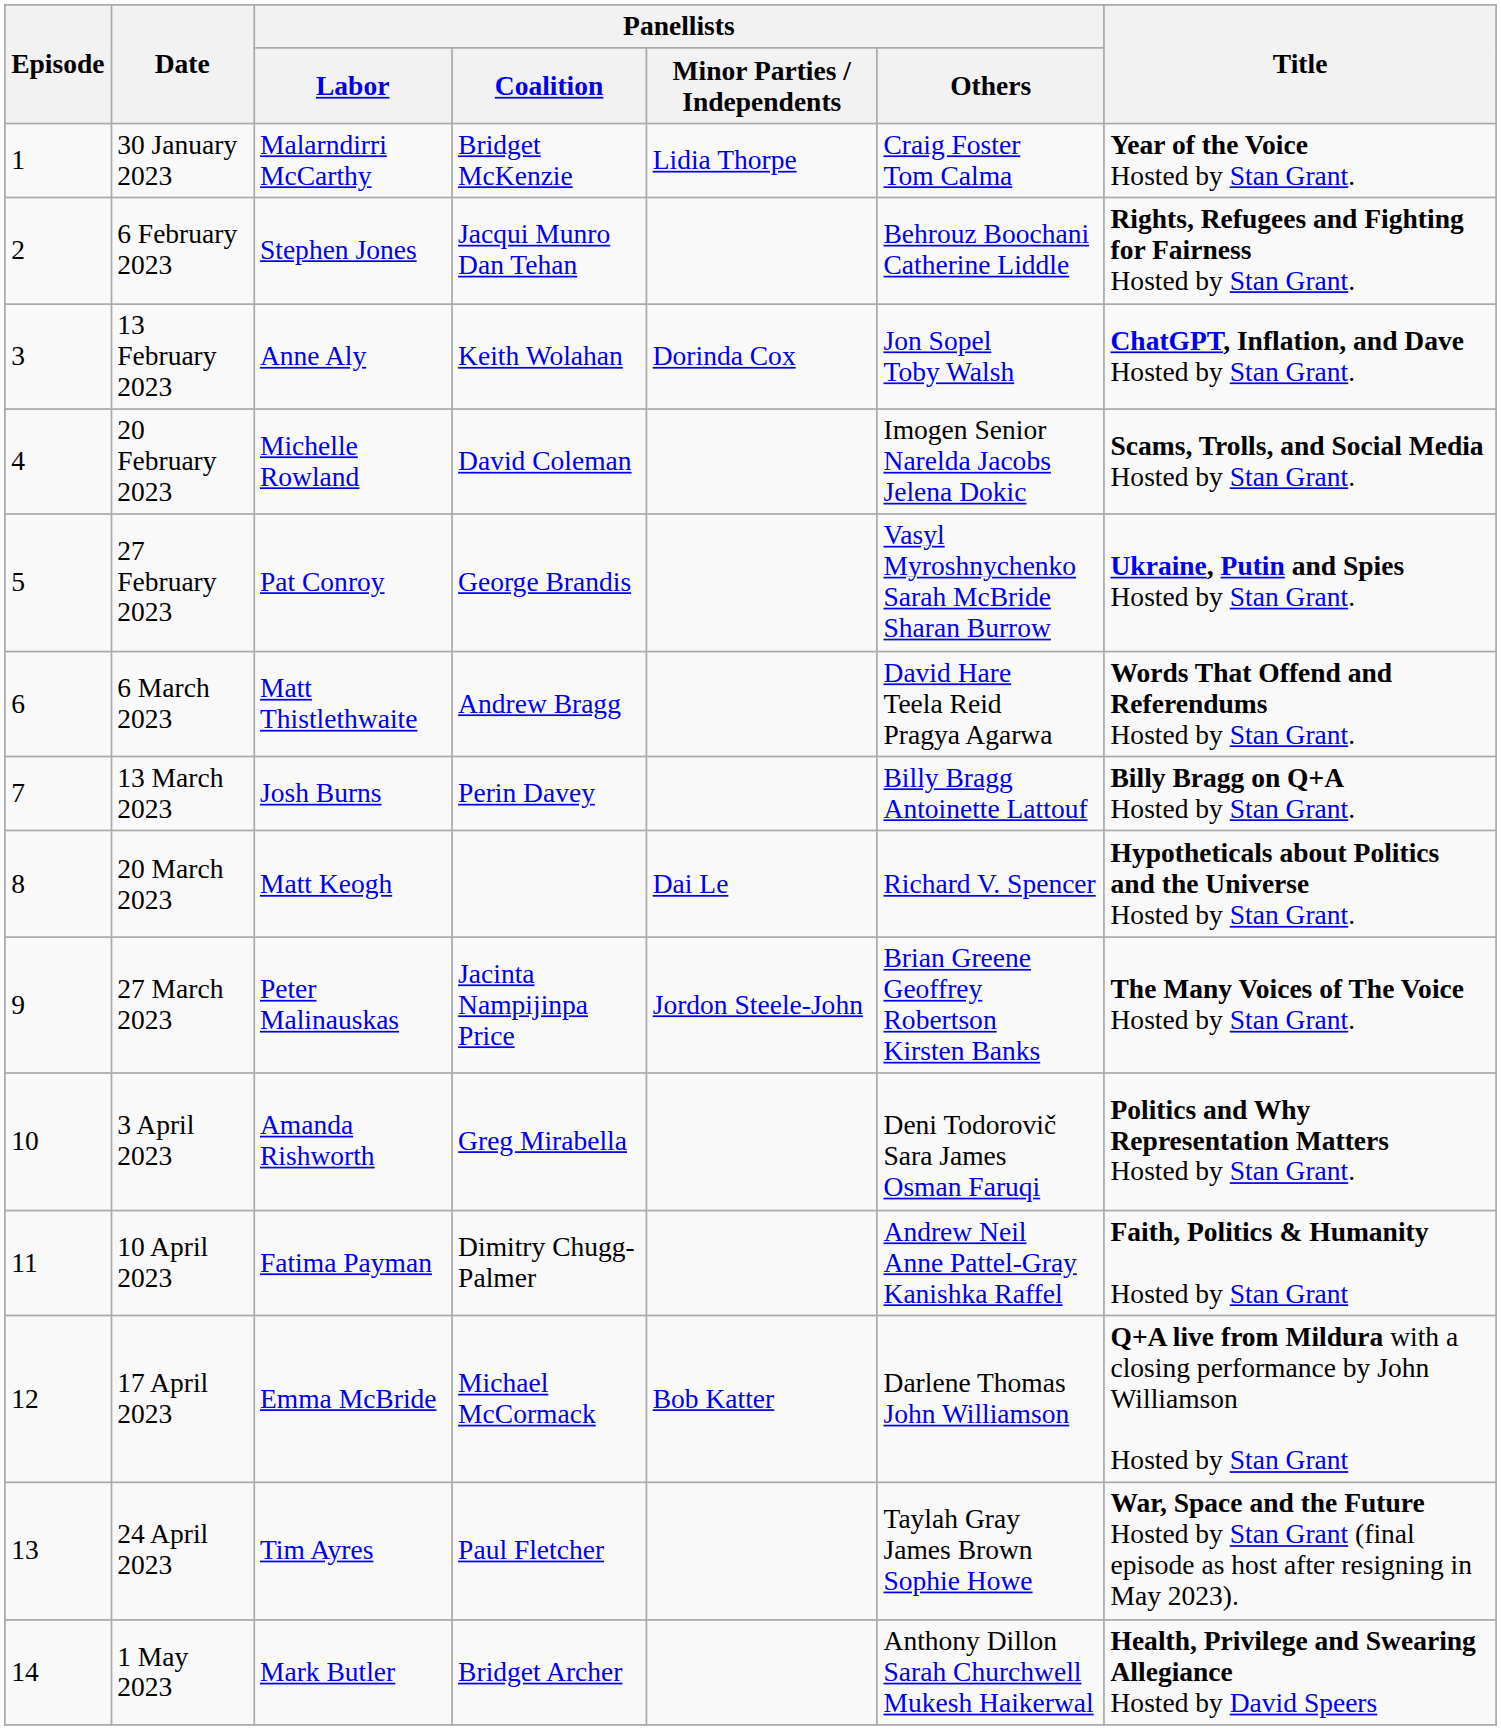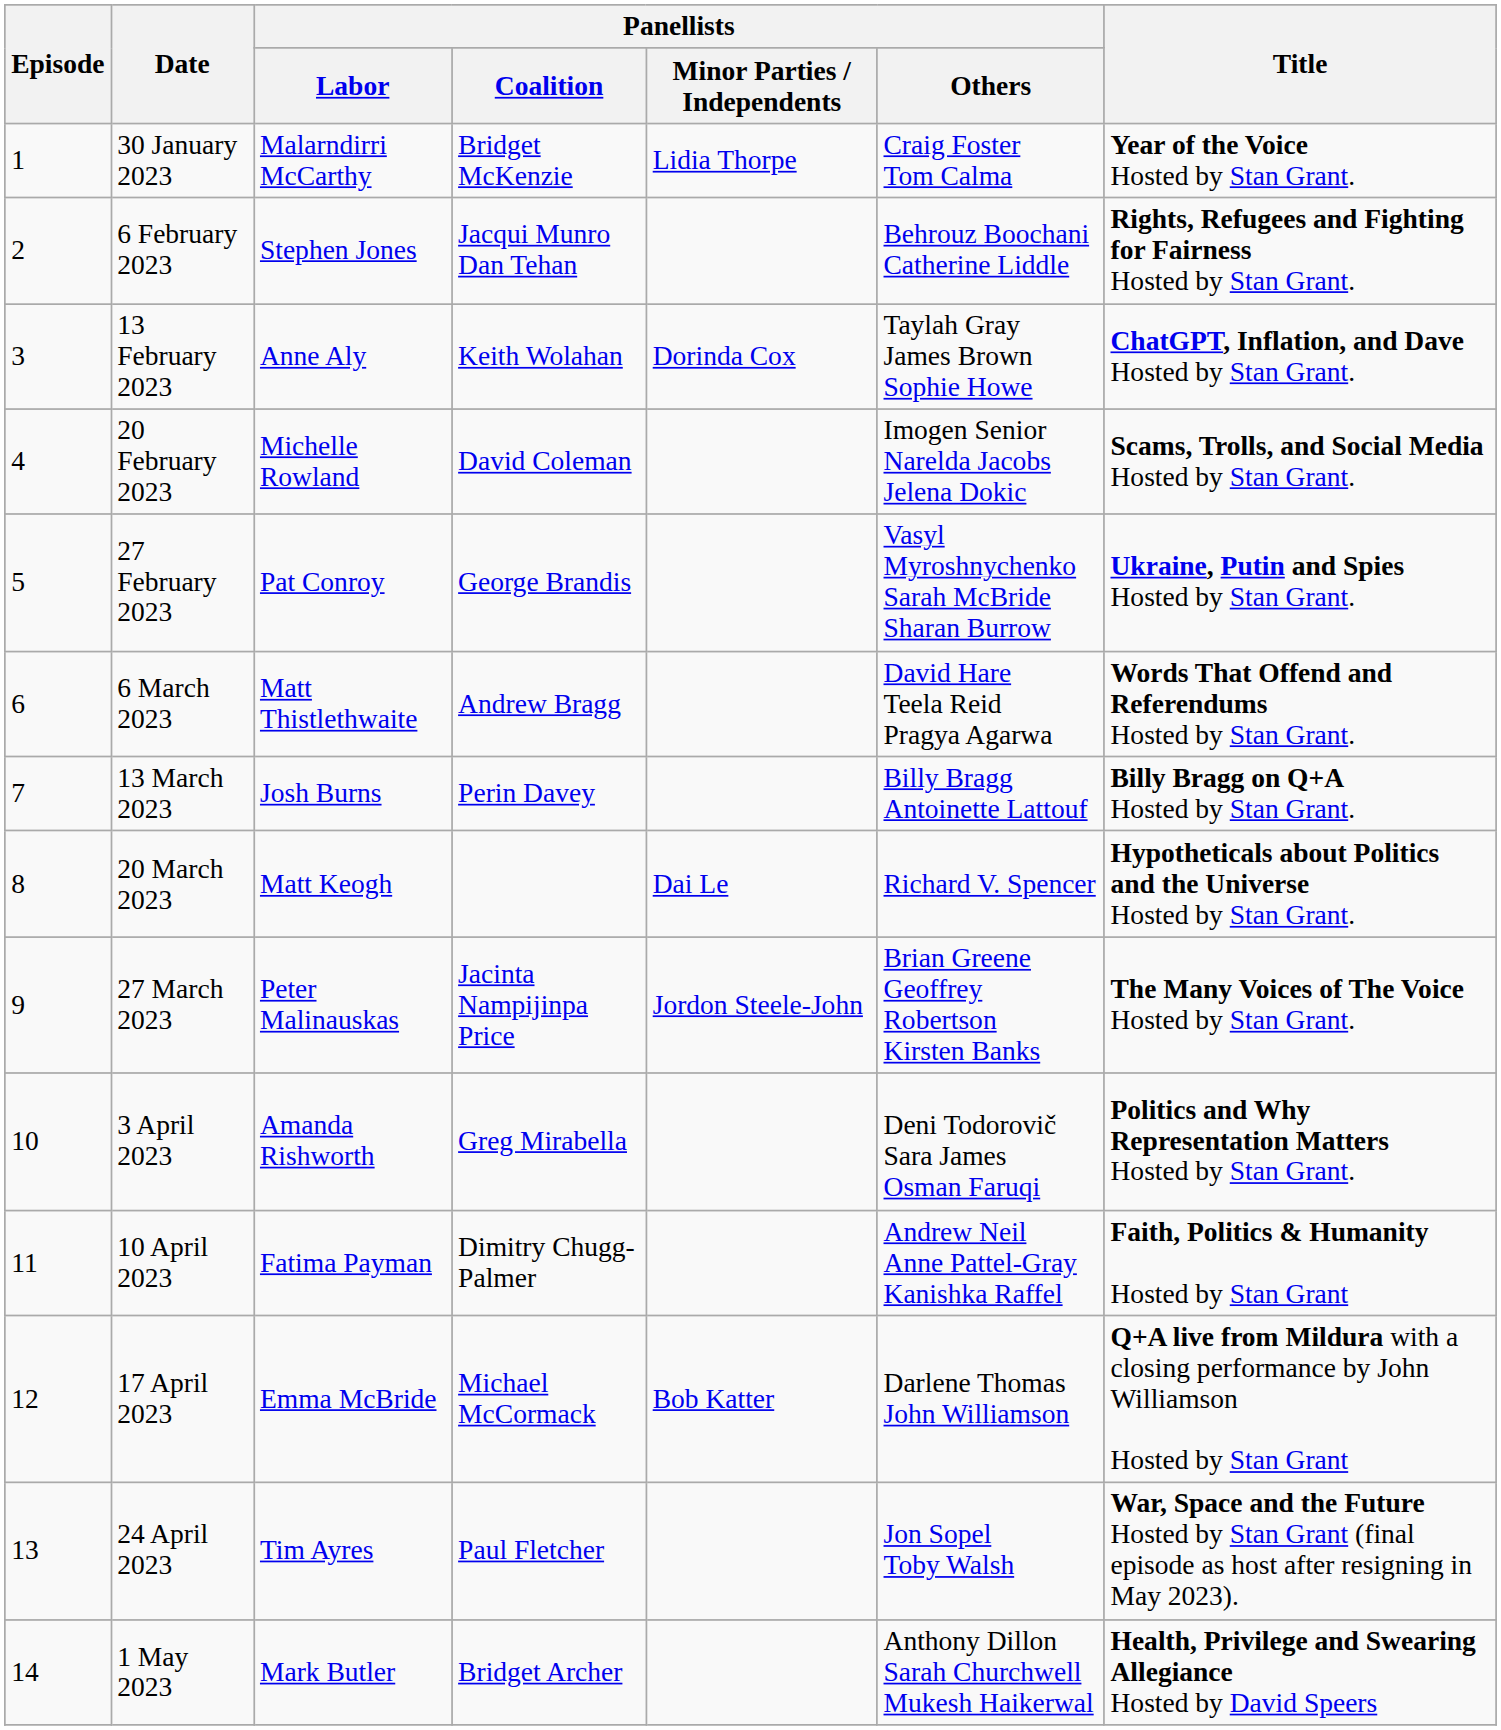(949, 355) Jon Sopel Toby Walsh -> (958, 355) Taylah Gray James Brown Sophie Howe
(958, 1550) Taylah Gray James Brown Sophie Howe -> (949, 1550) Jon Sopel Toby Walsh
